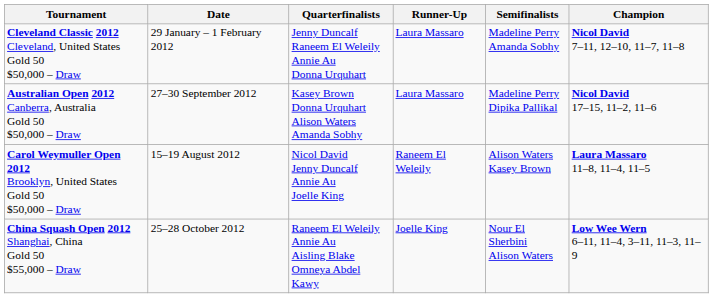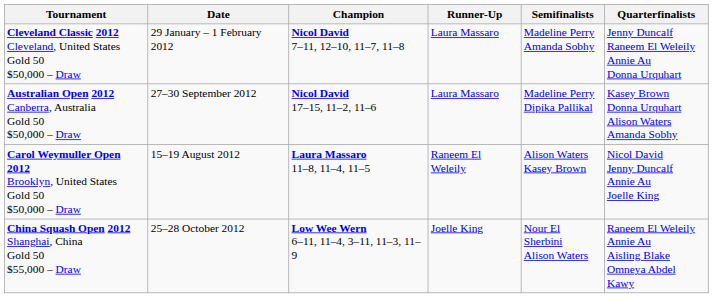columns swapped: (639, 14) <-> (341, 14)
